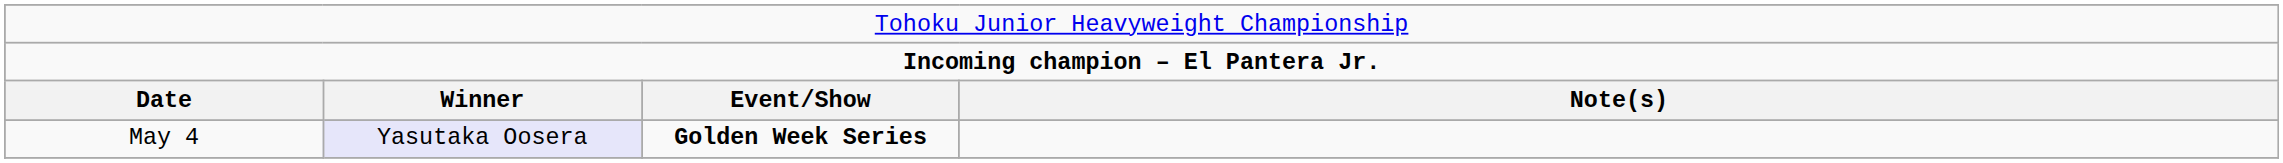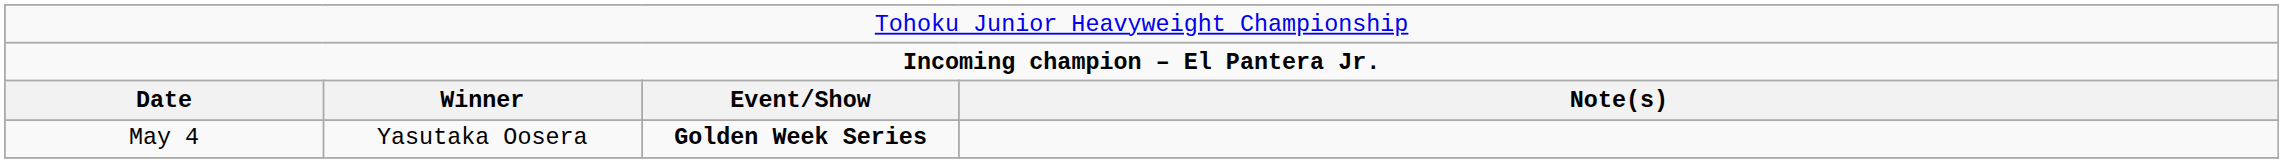(482, 138) lavender background -> (482, 138) no background
